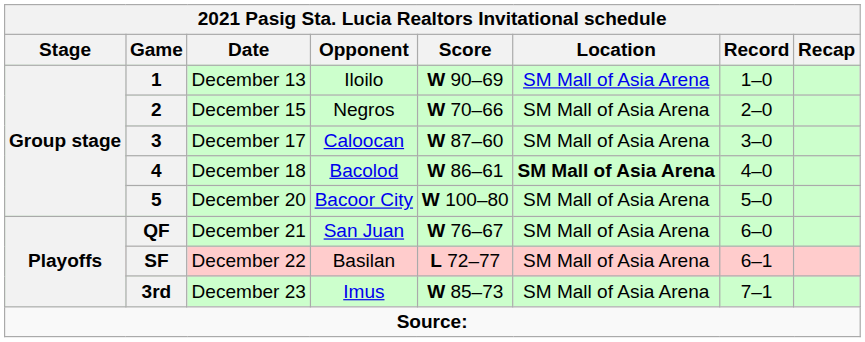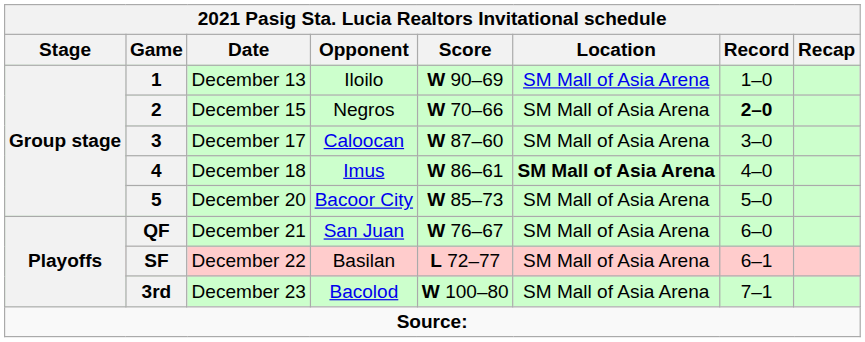(757, 110) normal -> (757, 110) bold
(364, 170) Bacolod -> (364, 170) Imus
(465, 200) W 100–80 -> (465, 200) W 85–73
(364, 291) Imus -> (364, 291) Bacolod
(465, 291) W 85–73 -> (465, 291) W 100–80
